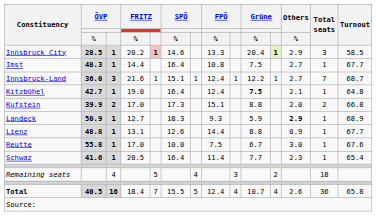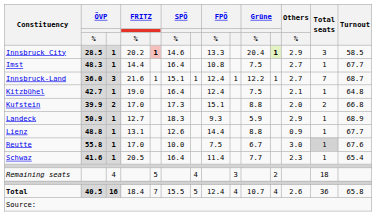(256, 91) bold -> (256, 91) normal
(296, 118) bold -> (296, 118) normal
(324, 144) no background -> (324, 144) lightgrey background
